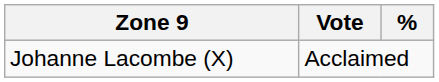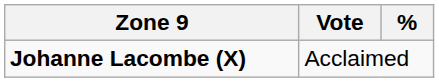(122, 58) normal -> (128, 58) bold
